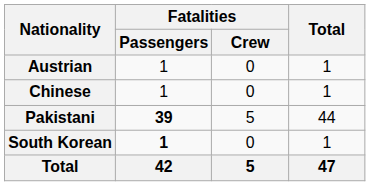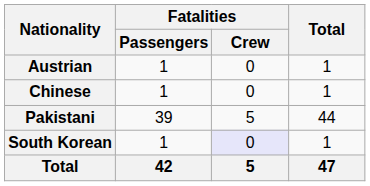(164, 117) bold -> (164, 117) normal
(164, 142) bold -> (164, 142) normal
(250, 142) no background -> (250, 142) lavender background
